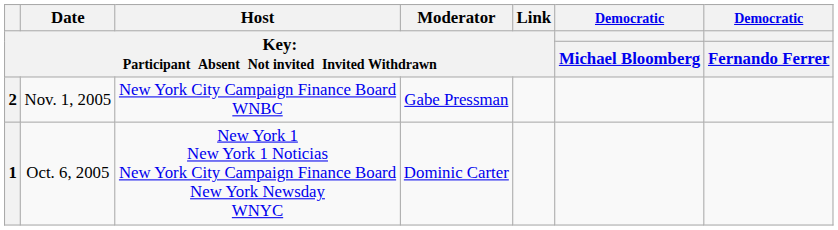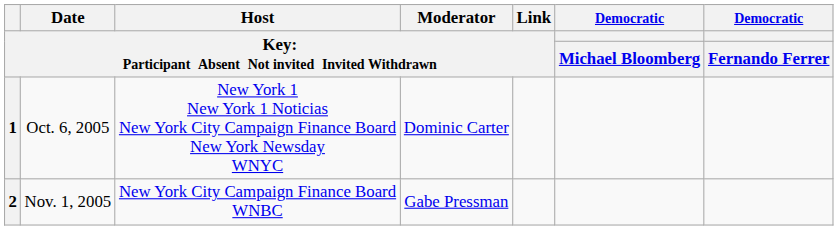rows swapped: (13, 173) <-> (13, 99)
